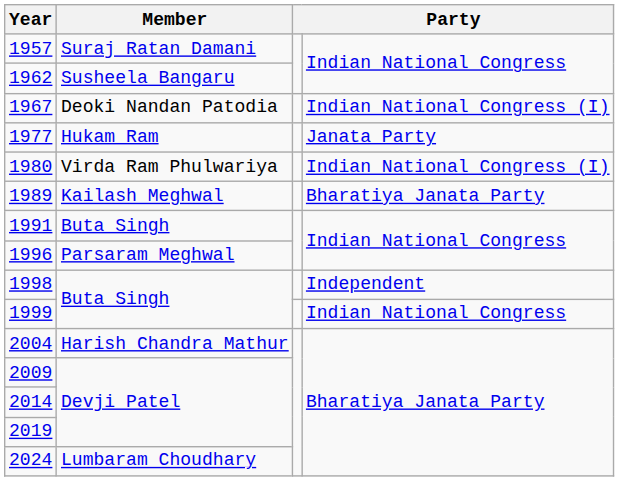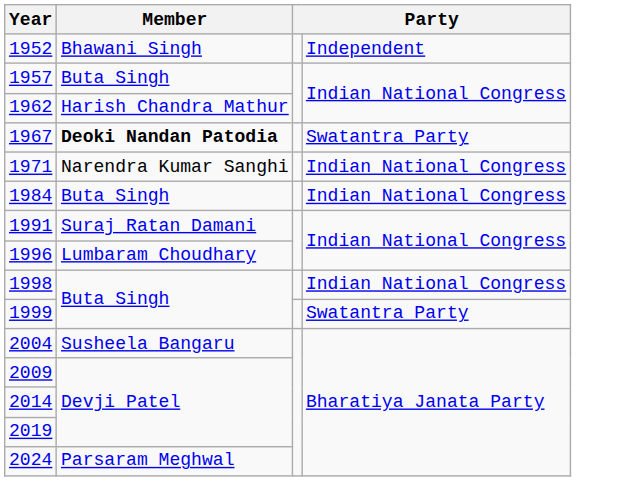+ row: (31, 49)
(159, 49) Suraj Ratan Damani -> (115, 78) Buta Singh
(148, 78) Susheela Bangaru -> (175, 108) Harish Chandra Mathur
(169, 108) normal -> (169, 137) bold
(458, 108) Indian National Congress (I) -> (387, 137) Swatantra Party
+ row: (31, 167)
- row: (31, 137)
- row: (31, 167)
+ row: (31, 196)
- row: (31, 196)
(115, 226) Buta Singh -> (159, 226) Suraj Ratan Damani
(148, 255) Parsaram Meghwal -> (159, 255) Lumbaram Choudhary
(366, 284) Independent -> (436, 284) Indian National Congress
(436, 314) Indian National Congress -> (387, 314) Swatantra Party
(175, 343) Harish Chandra Mathur -> (148, 343) Susheela Bangaru
(159, 461) Lumbaram Choudhary -> (148, 461) Parsaram Meghwal
